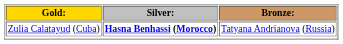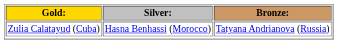(160, 29) bold -> (158, 29) normal
